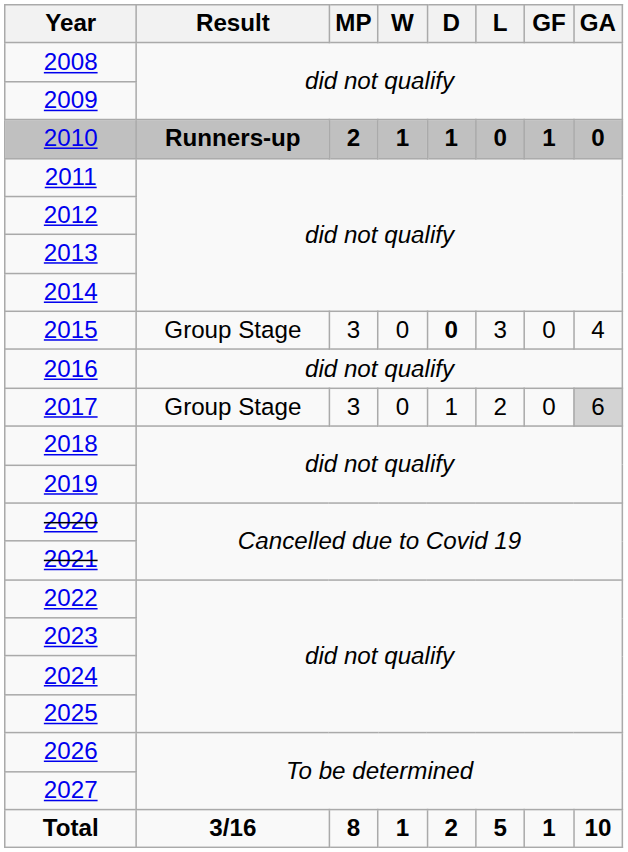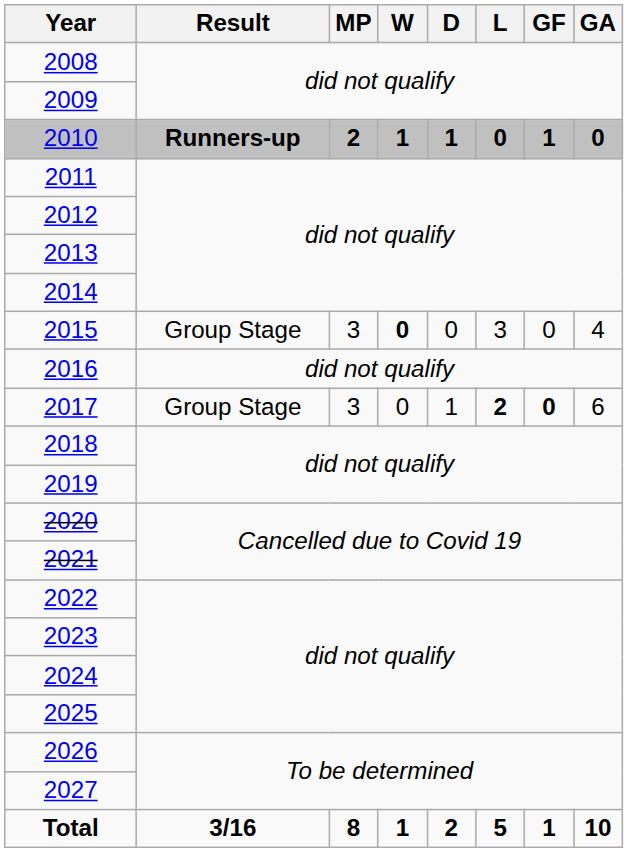(402, 330) normal -> (402, 330) bold
(451, 330) bold -> (451, 330) normal
(500, 406) normal -> (500, 406) bold
(549, 406) normal -> (549, 406) bold
(598, 406) lightgrey background -> (598, 406) no background
